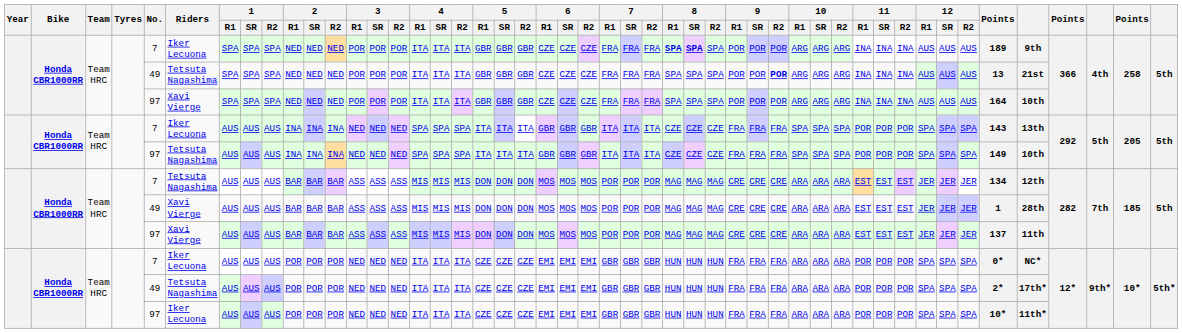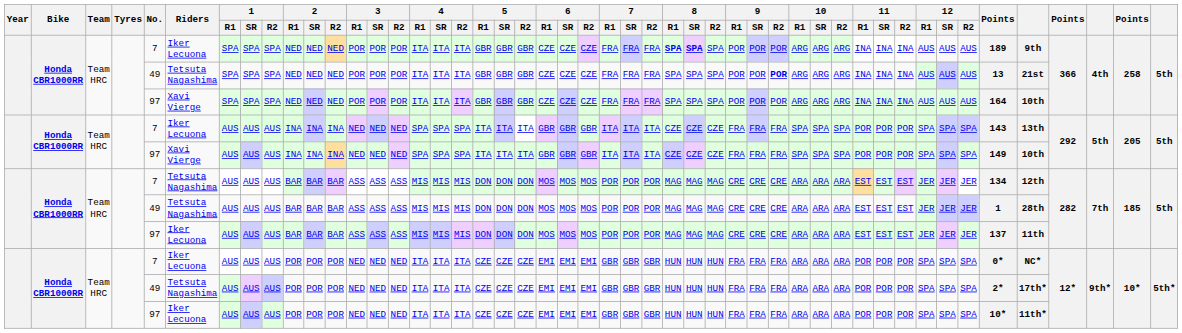(192, 155) Tetsuta Nagashima -> (184, 155) Xavi Vierge
(184, 208) Xavi Vierge -> (192, 208) Tetsuta Nagashima
(184, 235) Xavi Vierge -> (187, 235) Iker Lecuona
